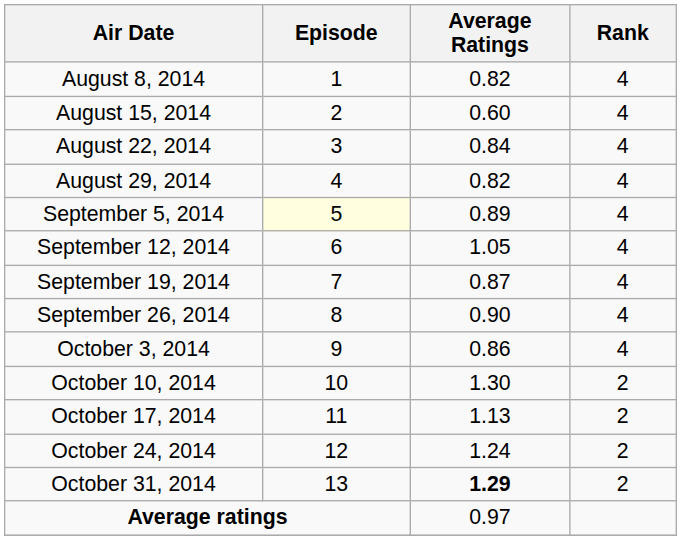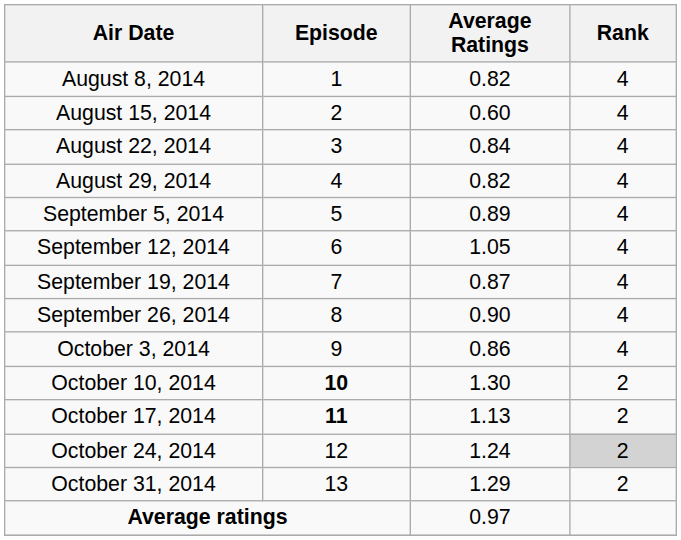(336, 214) lightyellow background -> (336, 214) no background
(336, 382) normal -> (336, 382) bold
(336, 416) normal -> (336, 416) bold
(623, 450) no background -> (623, 450) lightgrey background
(490, 484) bold -> (490, 484) normal
